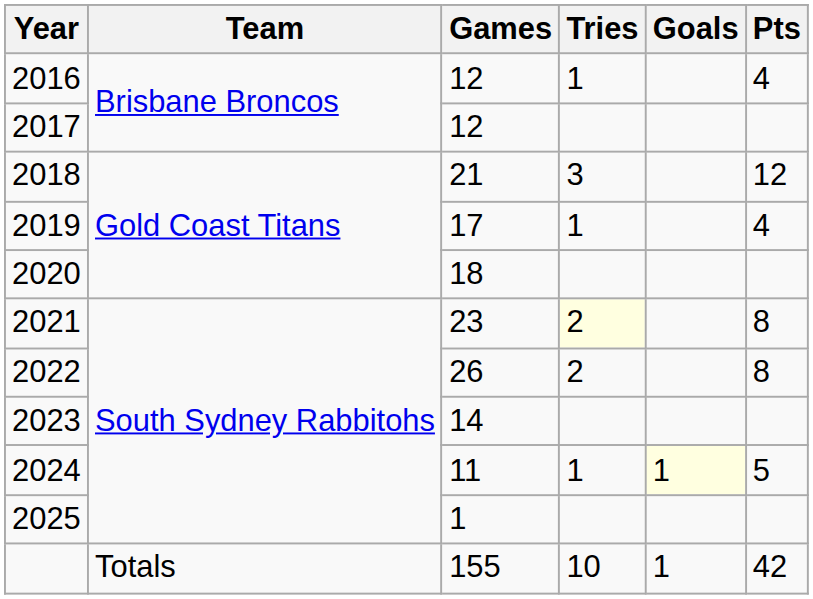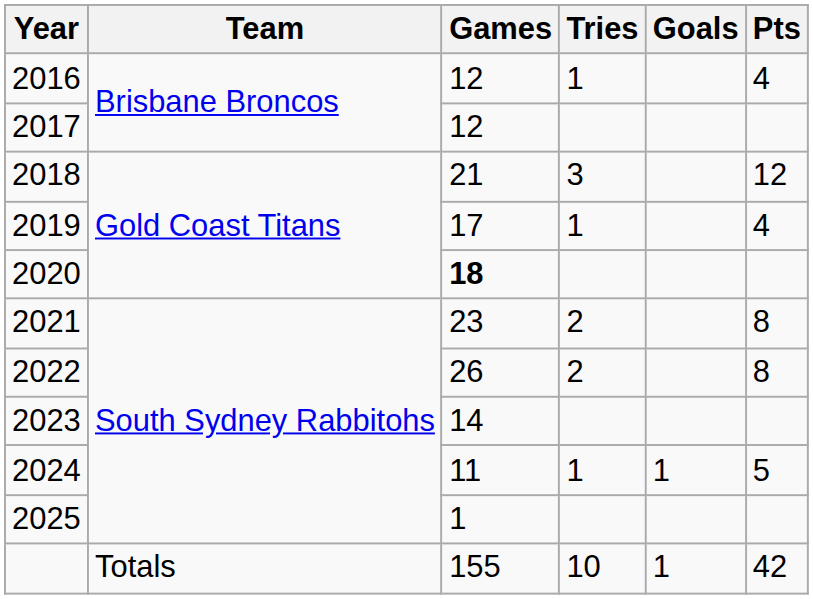(466, 273) normal -> (466, 273) bold
(575, 322) lightyellow background -> (575, 322) no background
(661, 469) lightyellow background -> (661, 469) no background
